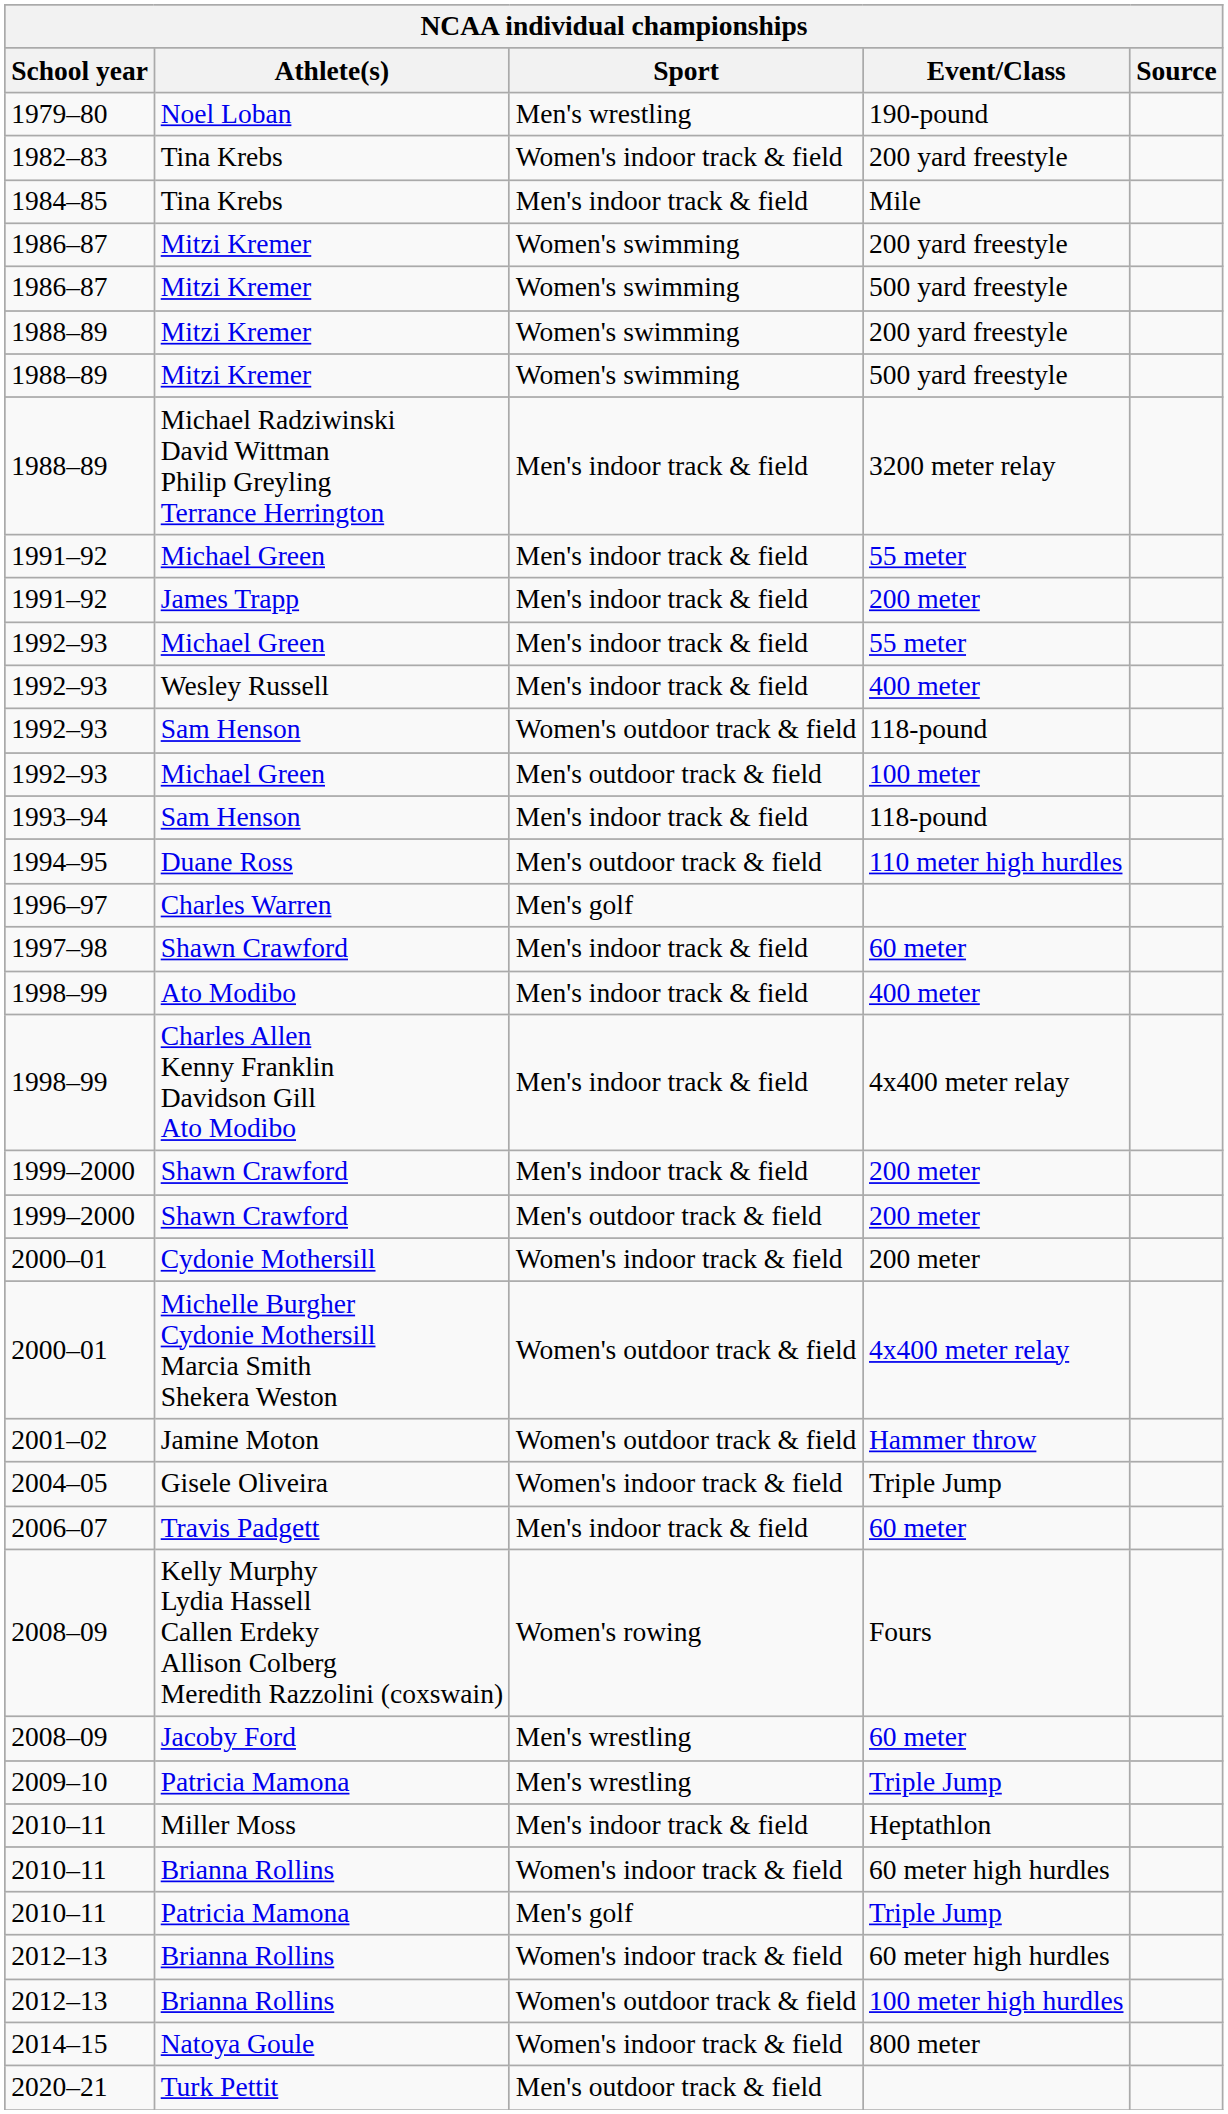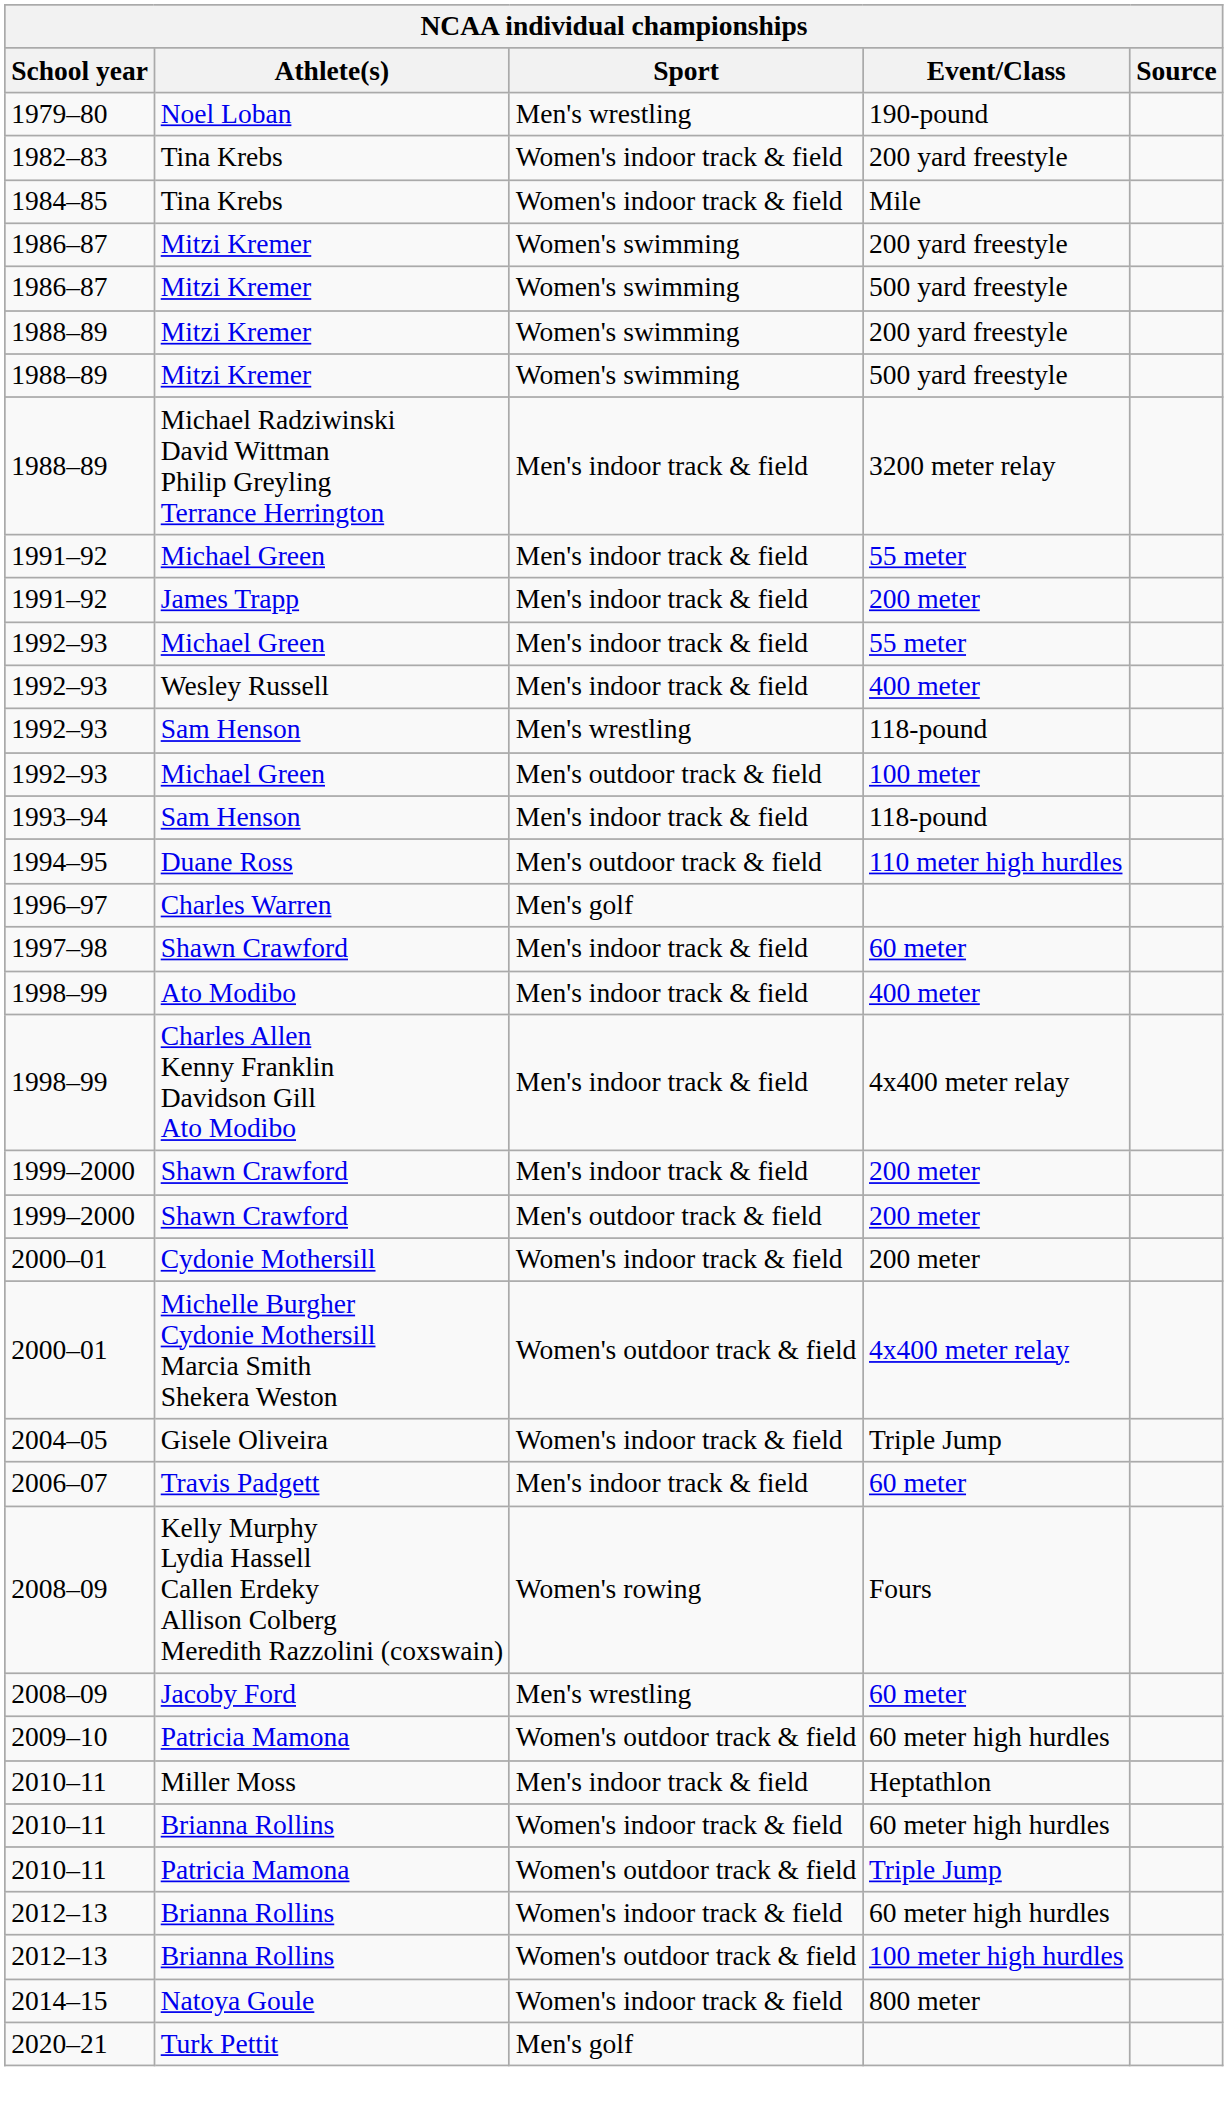(662, 200) Men's indoor track & field -> (679, 200) Women's indoor track & field
(686, 730) Women's outdoor track & field -> (603, 730) Men's wrestling
- row: (59, 1439)
(603, 1781) Men's wrestling -> (686, 1738) Women's outdoor track & field
(935, 1781) Triple Jump -> (989, 1738) 60 meter high hurdles
(574, 1912) Men's golf -> (686, 1869) Women's outdoor track & field
(669, 2087) Men's outdoor track & field -> (574, 2043) Men's golf
